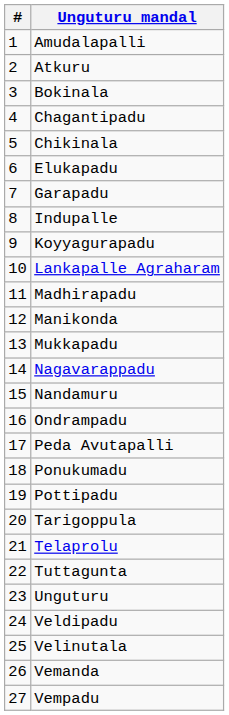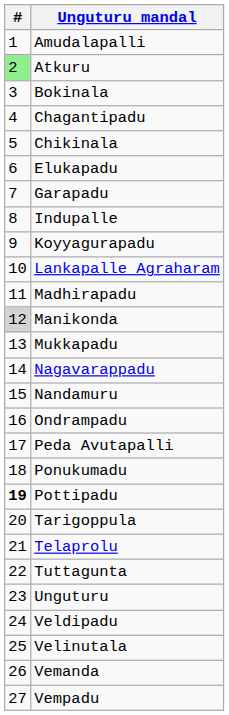(13, 68) no background -> (13, 68) lightgreen background
(18, 320) no background -> (18, 320) lightgrey background
(18, 496) normal -> (18, 496) bold
